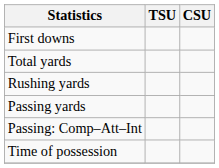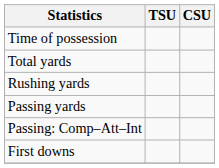rows swapped: (41, 38) <-> (62, 151)
